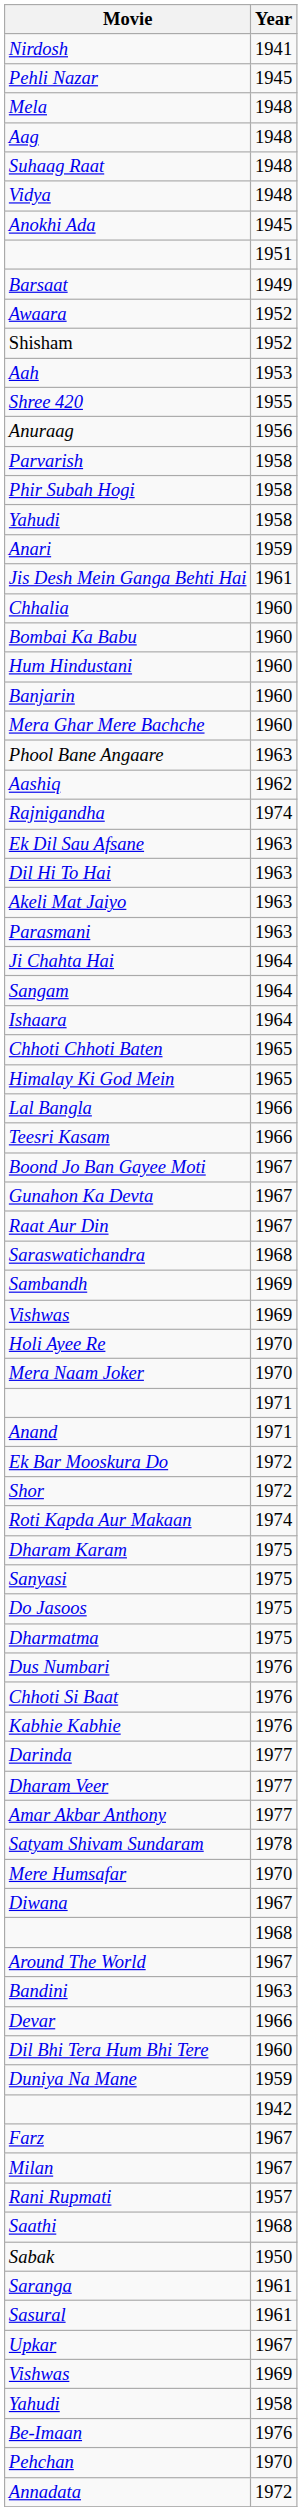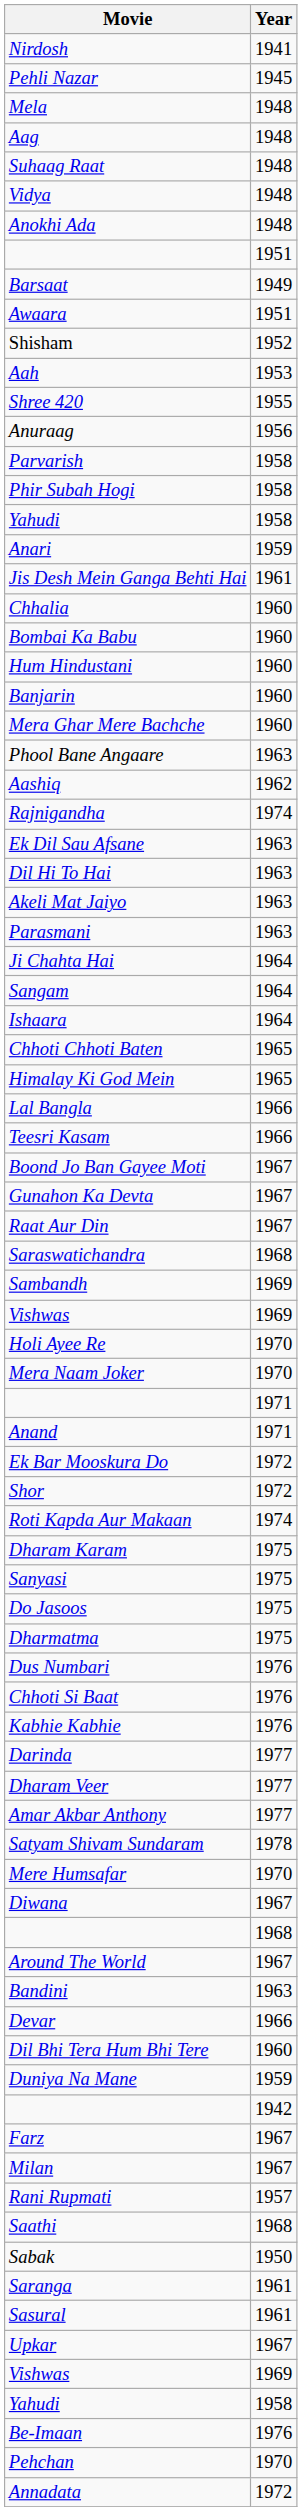(274, 225) 1945 -> (274, 225) 1948
(274, 313) 1952 -> (274, 313) 1951
